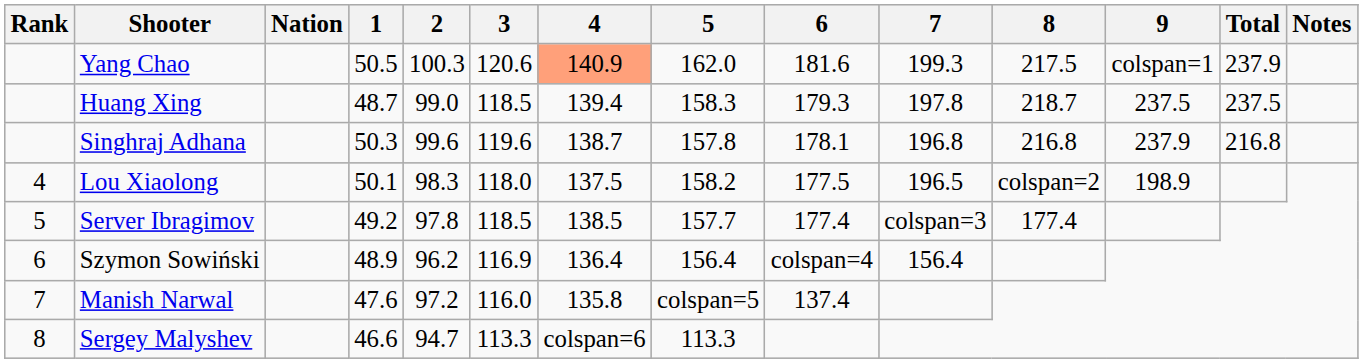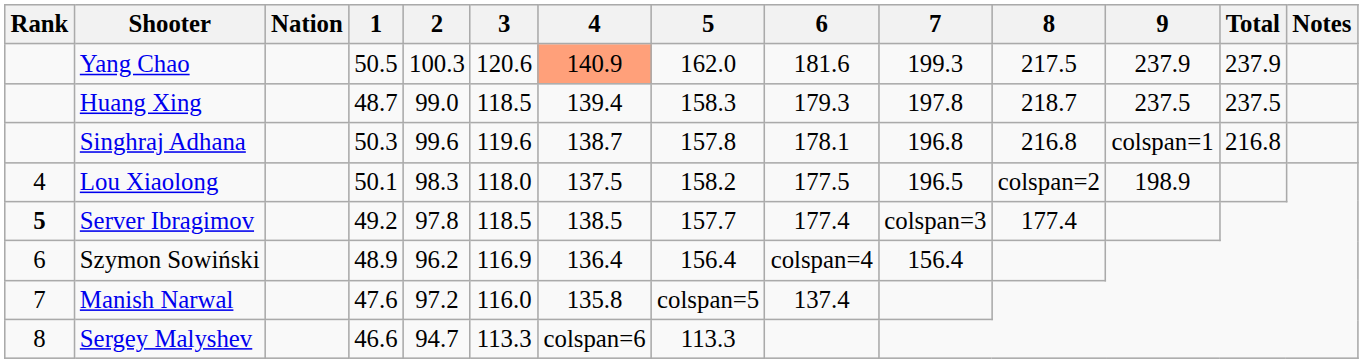(1162, 63) colspan=1 -> (1162, 63) 237.9
(1162, 142) 237.9 -> (1162, 142) colspan=1
(39, 220) normal -> (39, 220) bold
